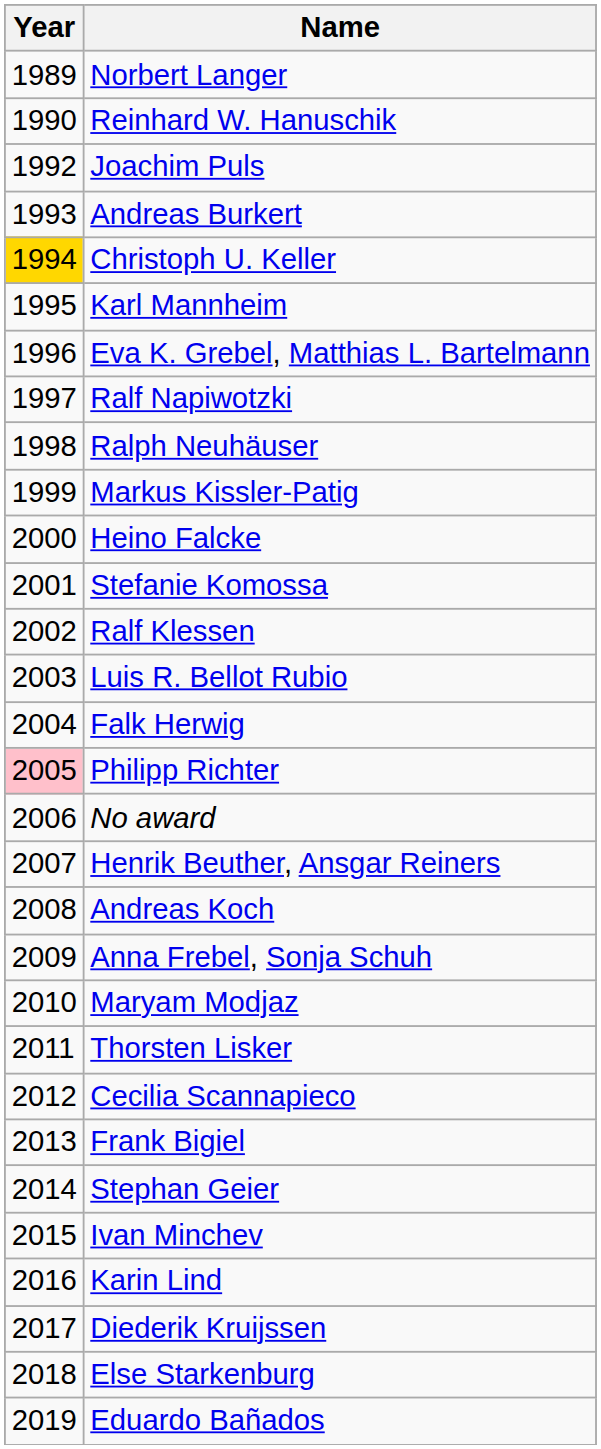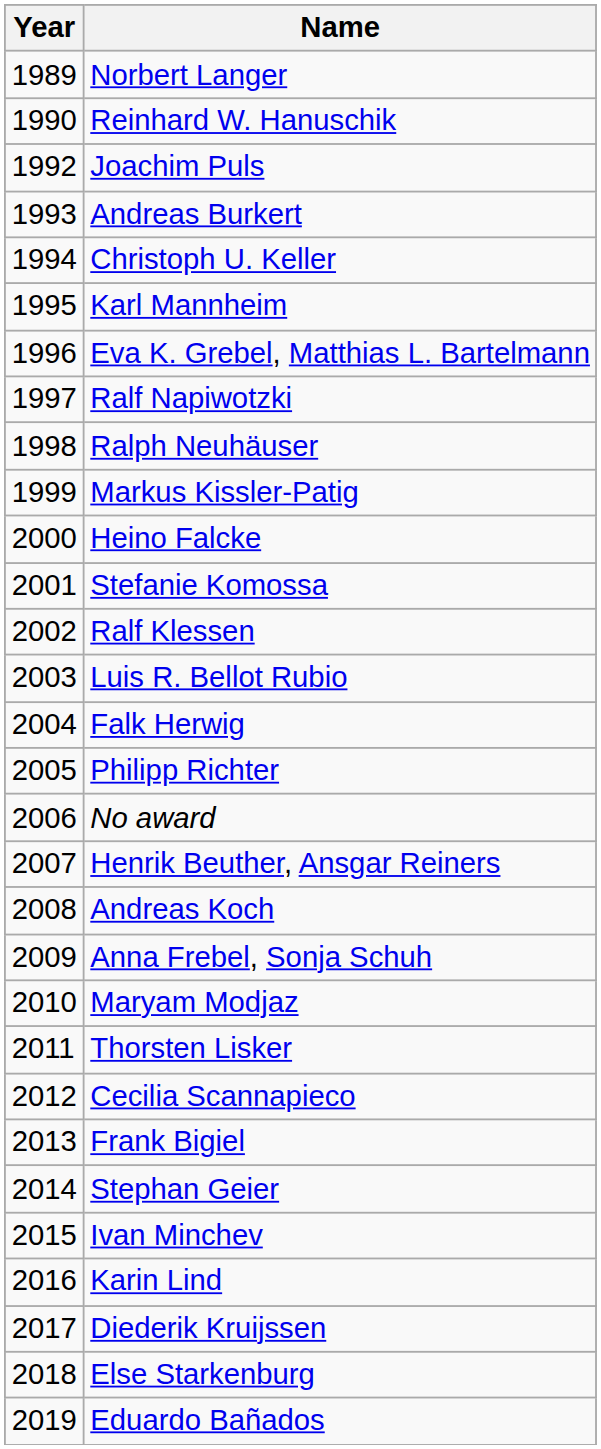(44, 259) gold background -> (44, 259) no background
(44, 770) pink background -> (44, 770) no background
